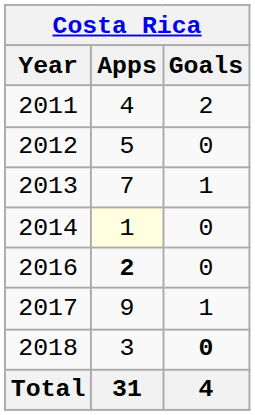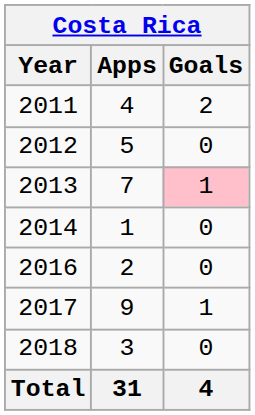(206, 187) no background -> (206, 187) pink background
(127, 228) lightyellow background -> (127, 228) no background
(127, 268) bold -> (127, 268) normal
(206, 349) bold -> (206, 349) normal
